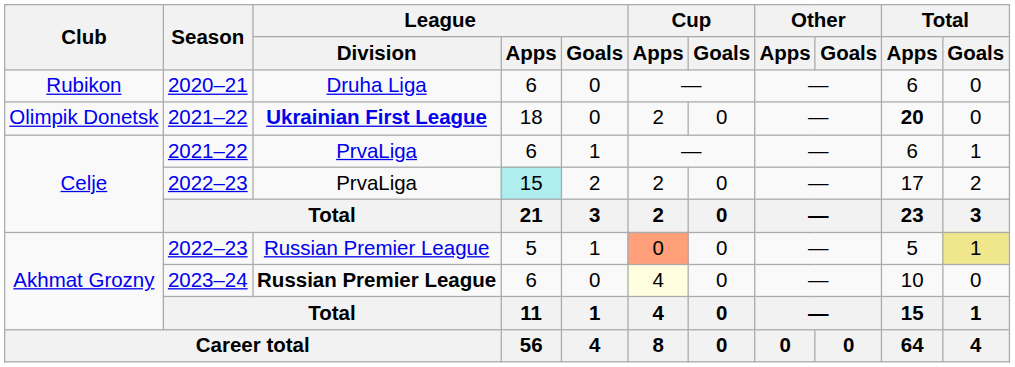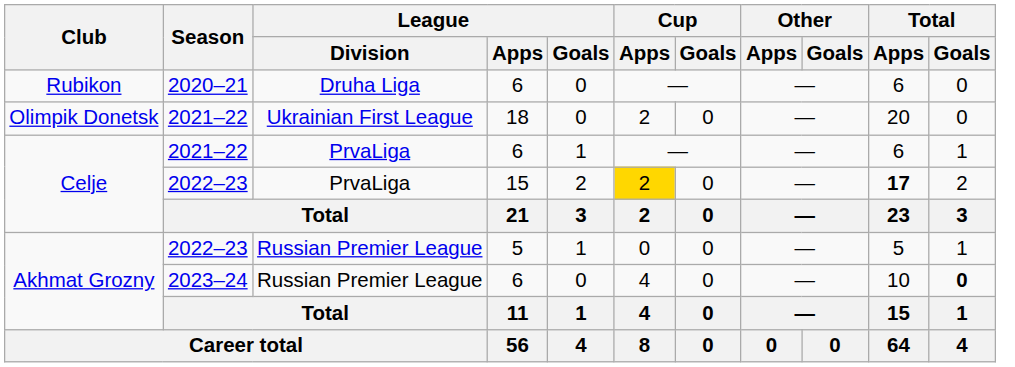(377, 118) bold -> (370, 118) normal
(912, 118) bold -> (899, 118) normal
(531, 183) paleturquoise background -> (518, 183) no background
(658, 183) no background -> (645, 183) gold background
(912, 183) normal -> (899, 183) bold
(658, 248) lightsalmon background -> (645, 248) no background
(976, 248) khaki background -> (962, 248) no background
(377, 280) bold -> (370, 280) normal
(658, 280) lightyellow background -> (645, 280) no background
(976, 280) normal -> (962, 280) bold
